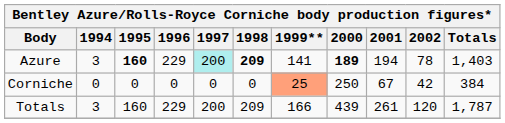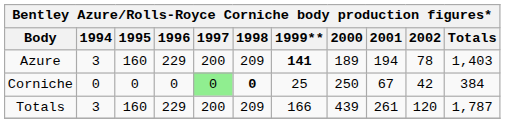(135, 61) bold -> (135, 61) normal
(213, 61) paleturquoise background -> (213, 61) no background
(252, 61) bold -> (252, 61) normal
(299, 61) normal -> (299, 61) bold
(347, 61) bold -> (347, 61) normal
(213, 84) no background -> (213, 84) lightgreen background
(252, 84) normal -> (252, 84) bold
(299, 84) lightsalmon background -> (299, 84) no background
